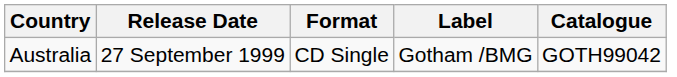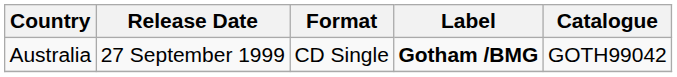(465, 54) normal -> (468, 54) bold
